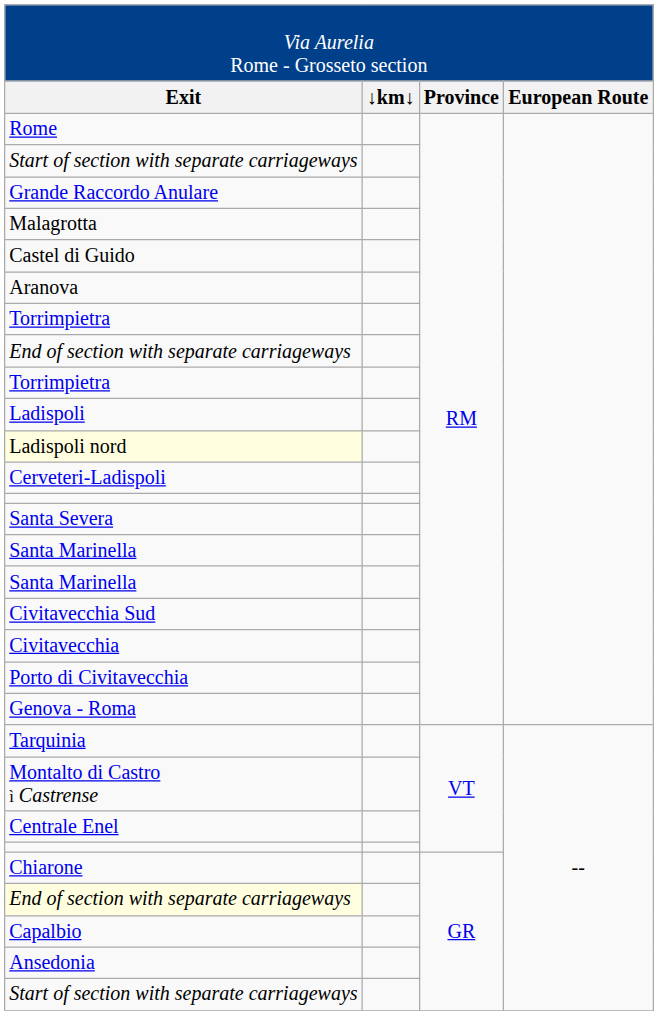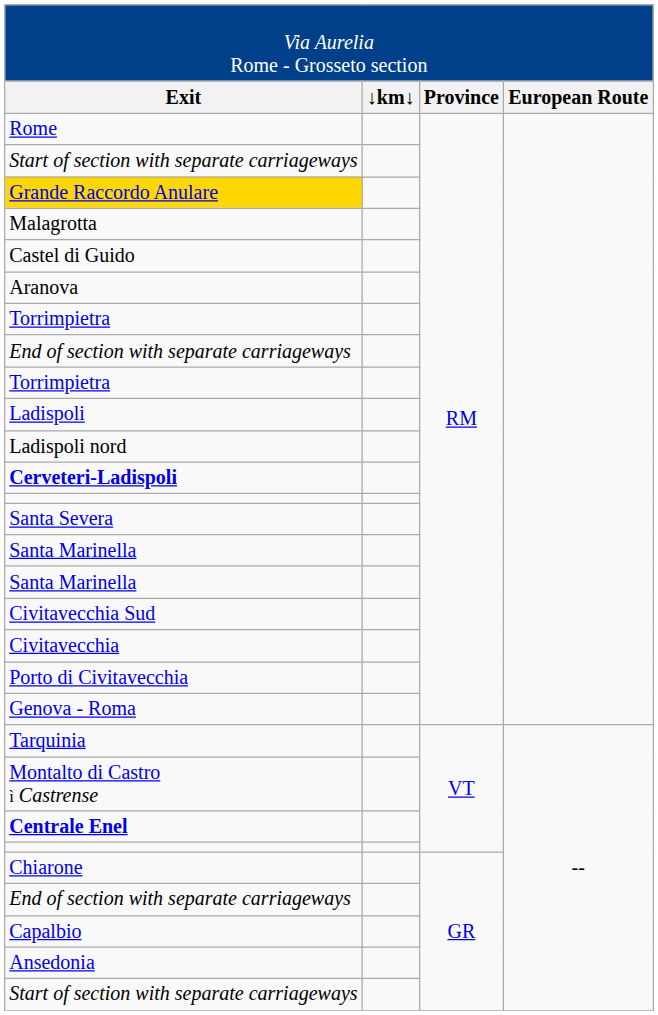(114, 192) no background -> (114, 192) gold background
(68, 445) lightyellow background -> (68, 445) no background
(88, 477) normal -> (93, 477) bold
(64, 826) normal -> (68, 826) bold
(180, 899) lightyellow background -> (180, 899) no background
